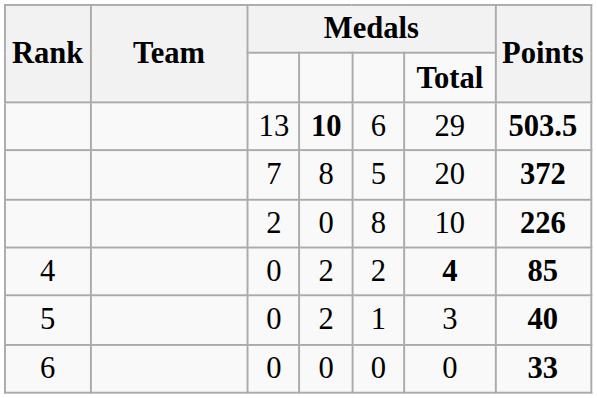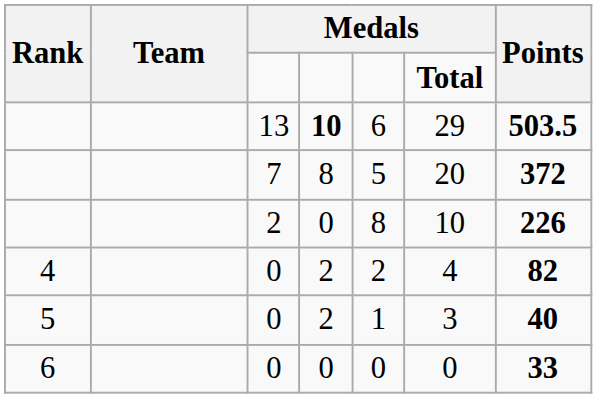(450, 271) bold -> (450, 271) normal
(543, 271) 85 -> (543, 271) 82
